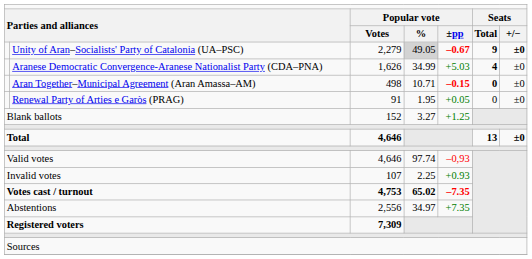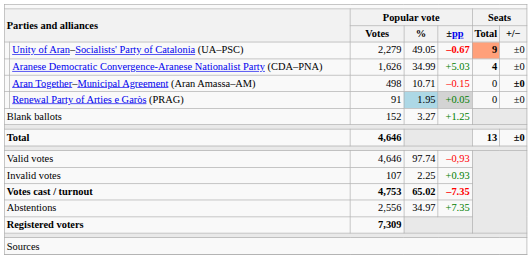(424, 50) lightgrey background -> (424, 50) no background
(495, 50) no background -> (495, 50) lightsalmon background
(519, 50) bold -> (519, 50) normal
(458, 83) bold -> (458, 83) normal
(495, 83) bold -> (495, 83) normal
(519, 83) normal -> (519, 83) bold
(426, 100) no background -> (426, 100) lightblue background
(458, 100) no background -> (458, 100) lightgrey background
